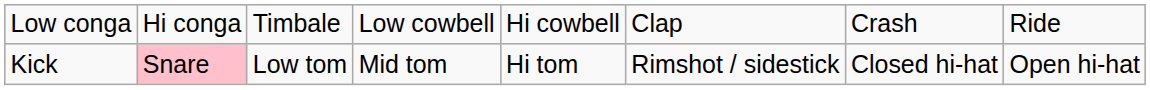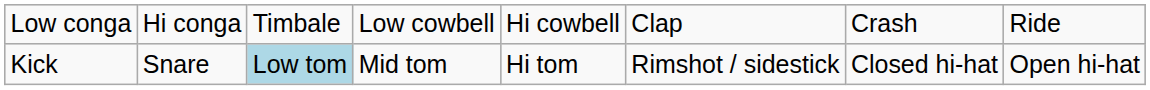(176, 63) pink background -> (176, 63) no background
(300, 63) no background -> (300, 63) lightblue background
